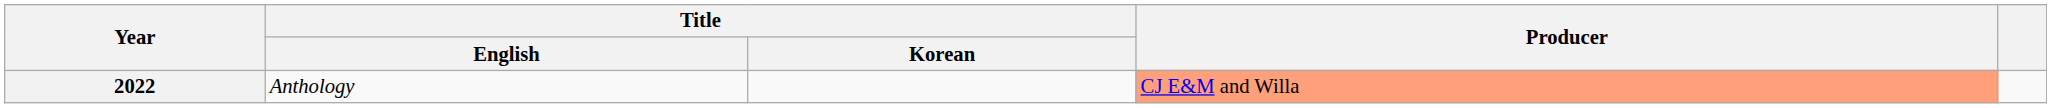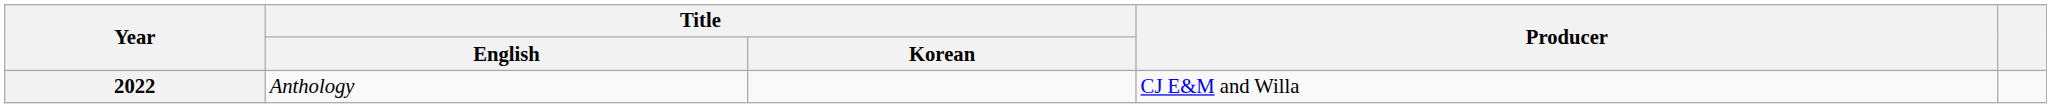(1220, 86) lightsalmon background -> (1220, 86) no background
